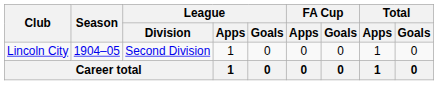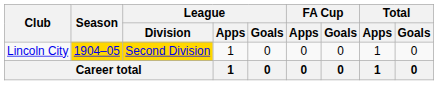(97, 51) no background -> (97, 51) gold background
(168, 51) no background -> (168, 51) gold background
